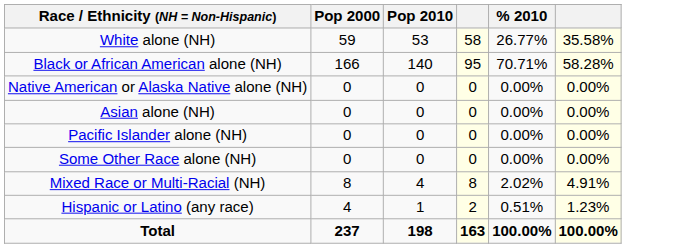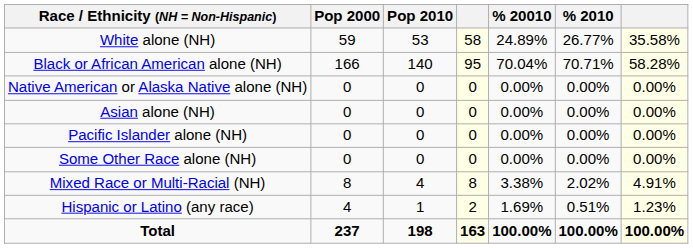+ column: (522, 16)
